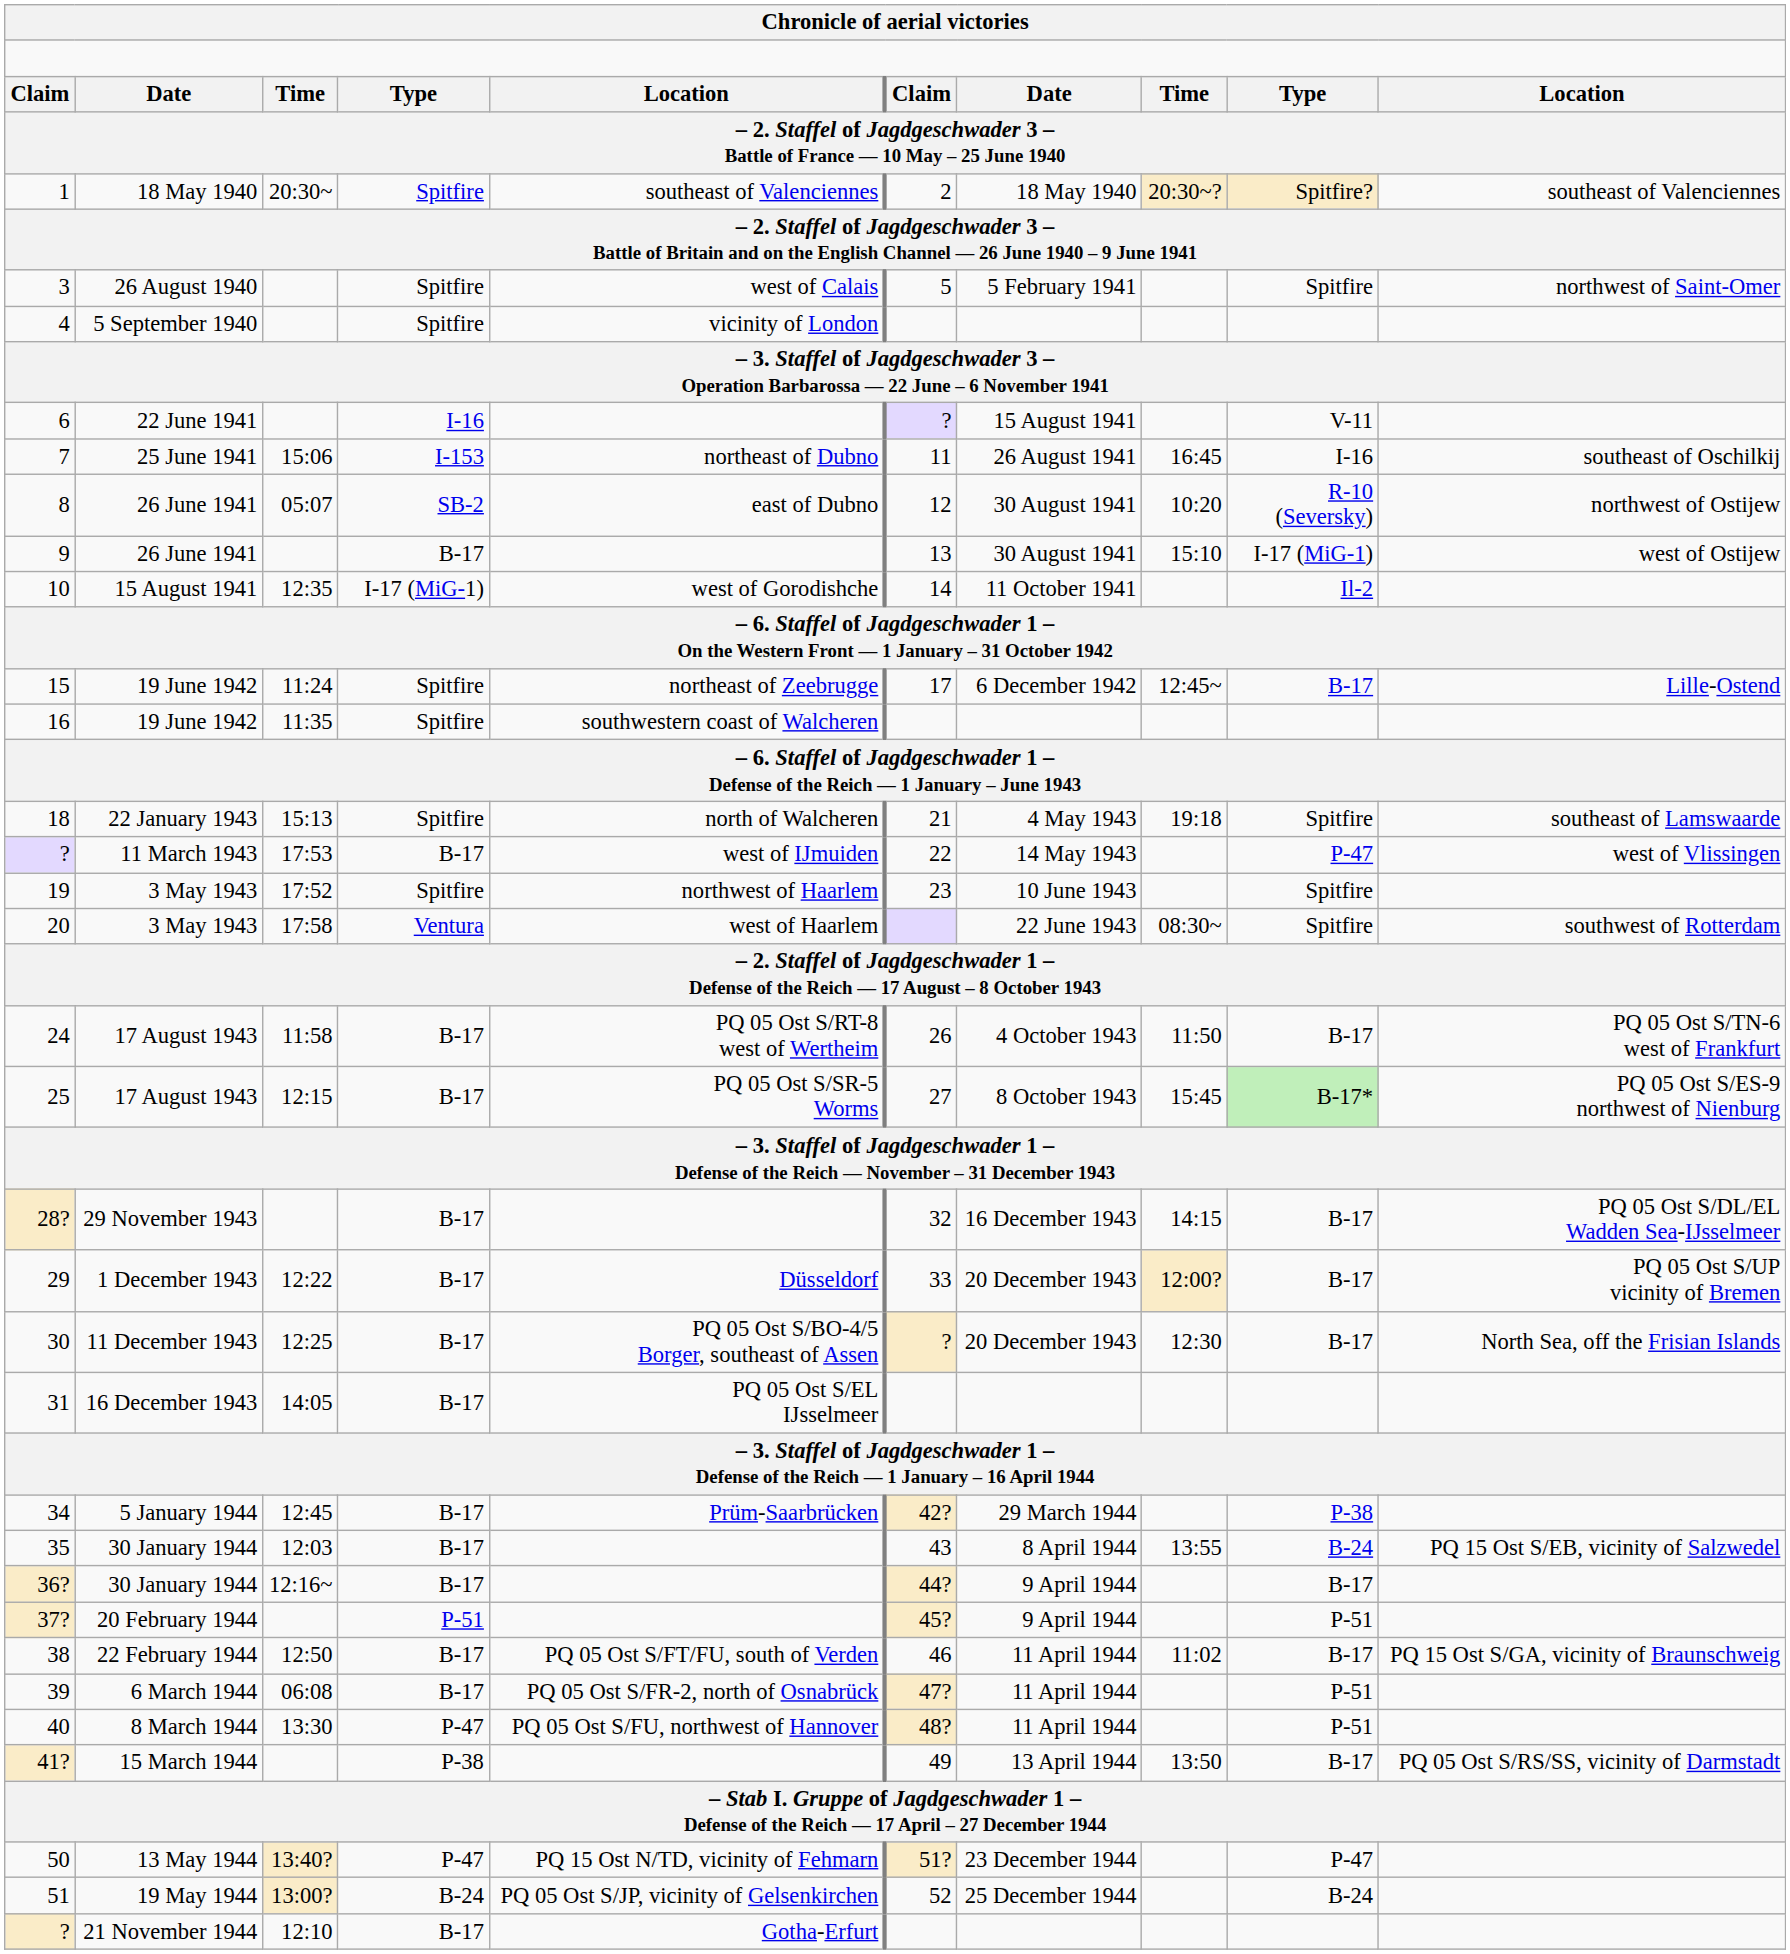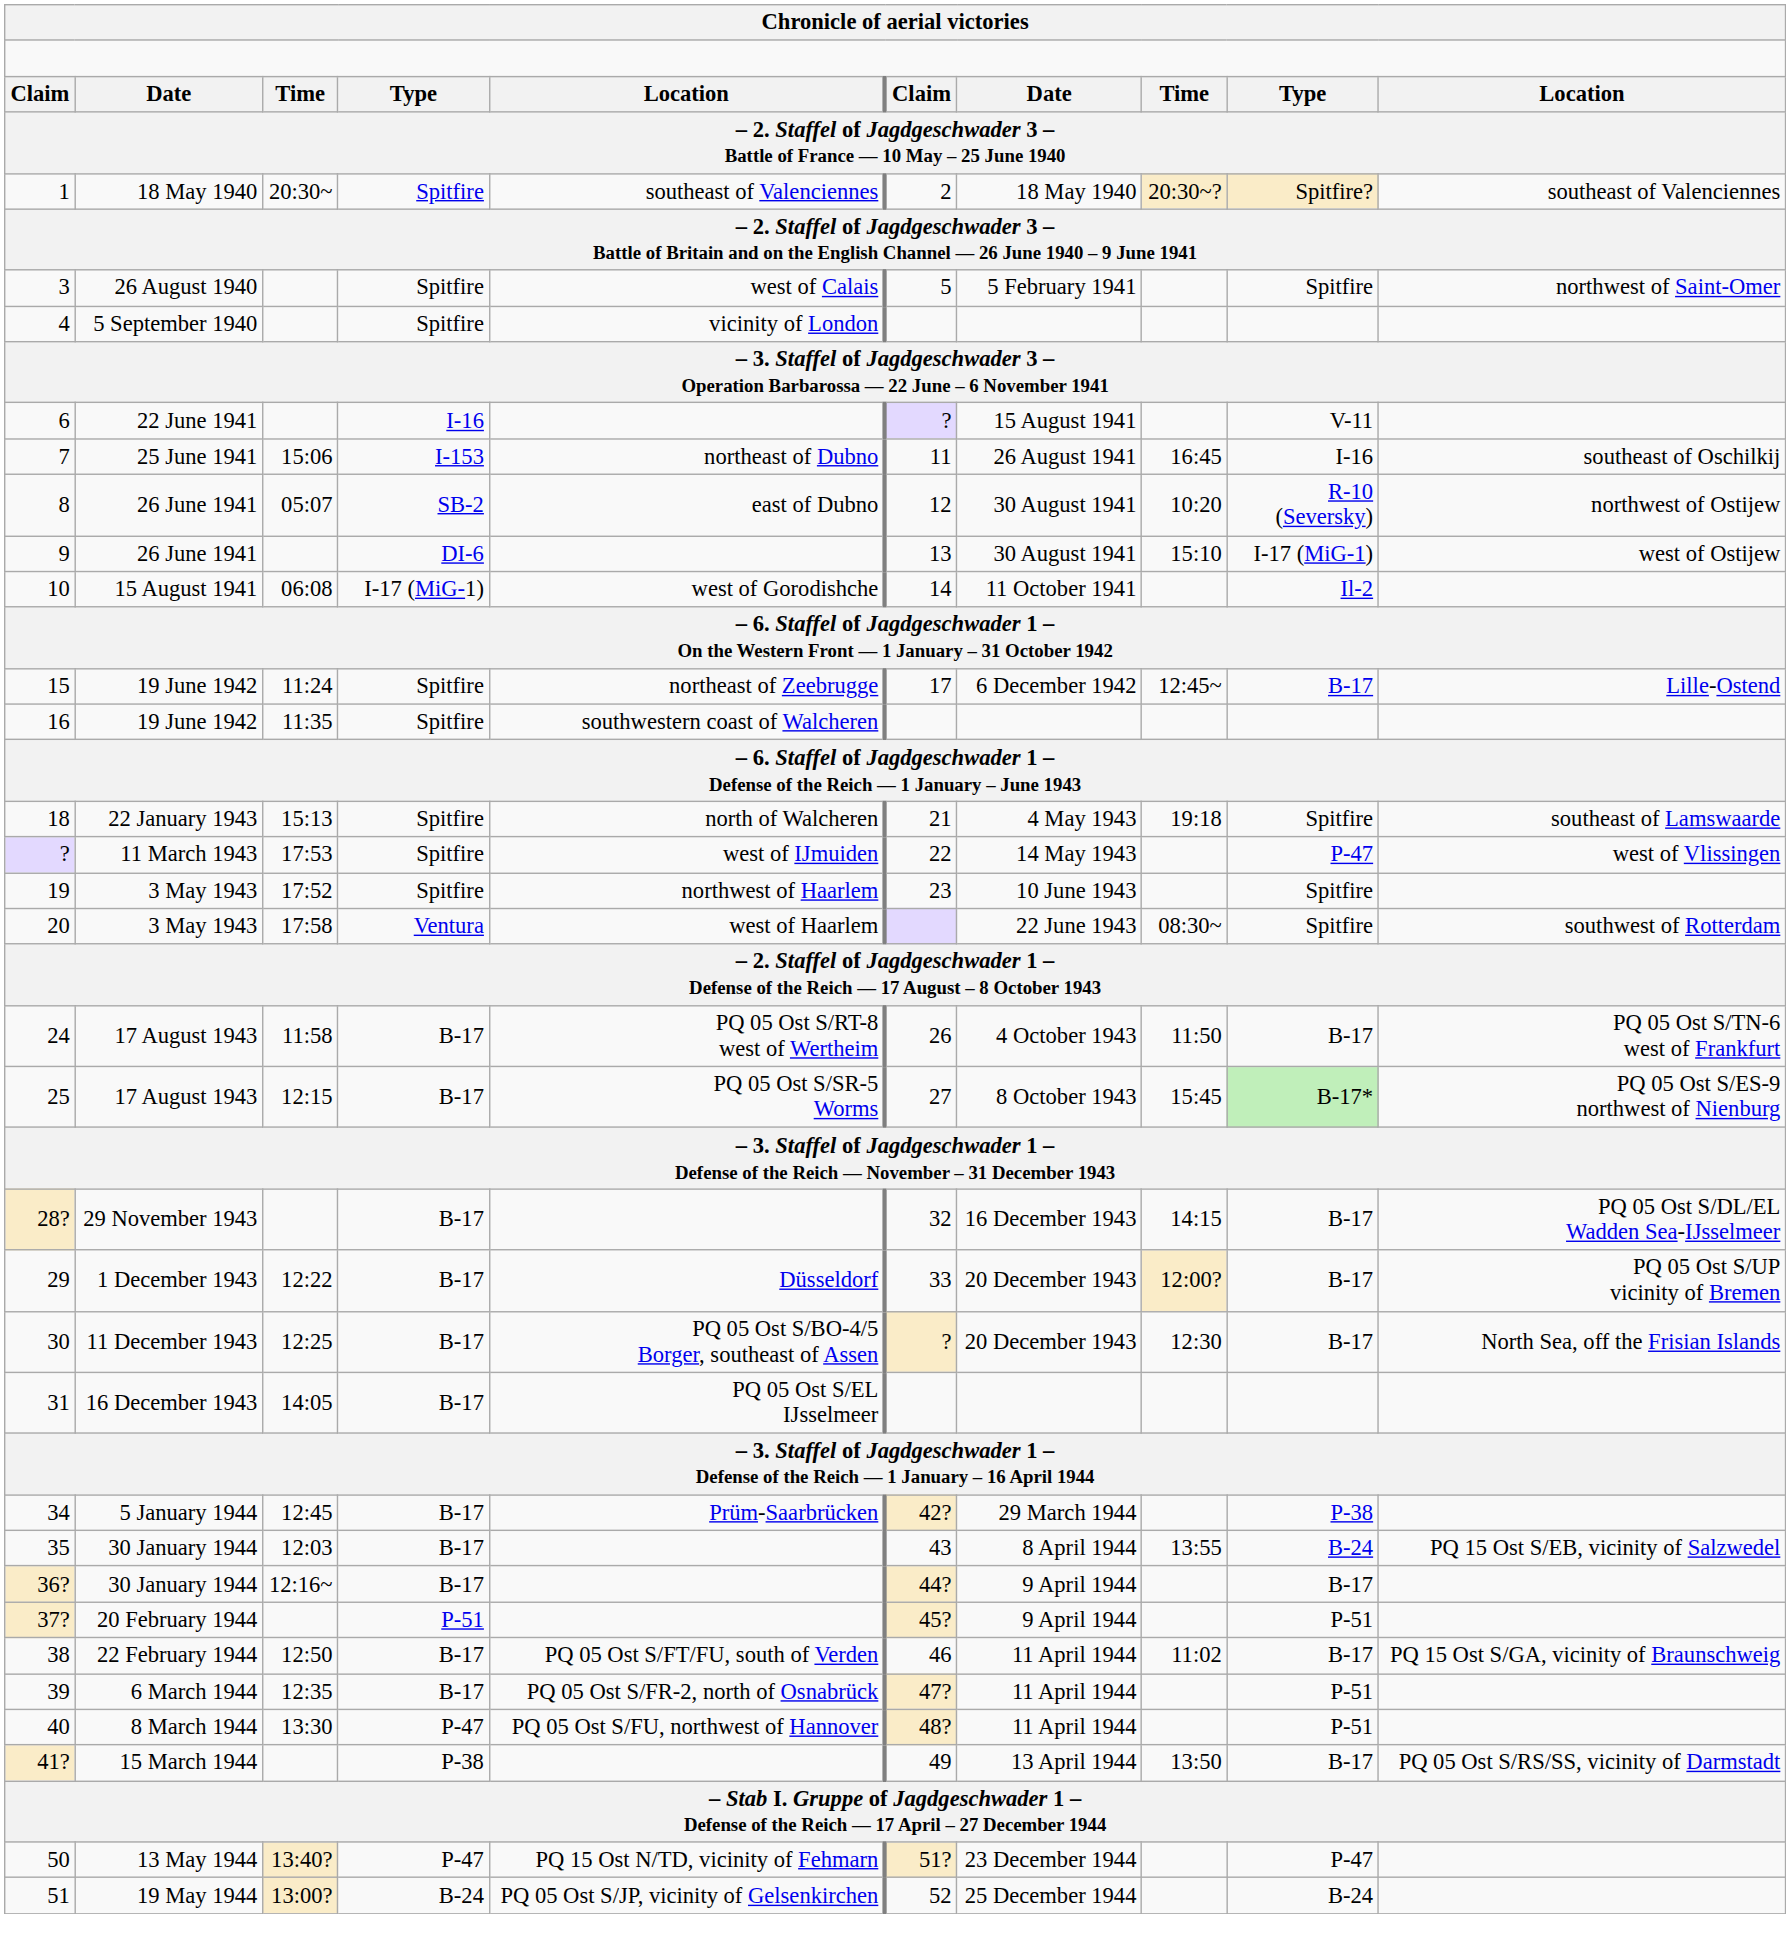(461, 553) B-17 -> (463, 553) DI-6
(307, 589) 12:35 -> (307, 589) 06:08
(461, 854) B-17 -> (450, 854) Spitfire
(307, 1691) 06:08 -> (307, 1691) 12:35
- row: (65, 1931)
